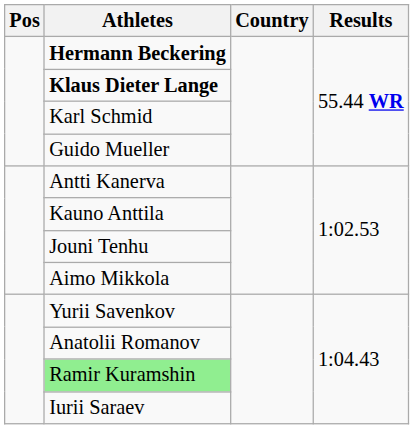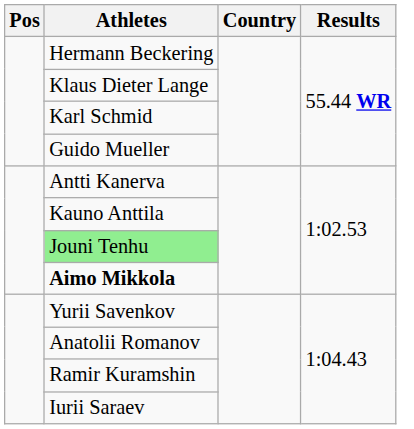(137, 52) bold -> (131, 52) normal
(134, 85) bold -> (129, 85) normal
(99, 246) no background -> (99, 246) lightgreen background
(109, 278) normal -> (112, 278) bold
(122, 375) lightgreen background -> (122, 375) no background
